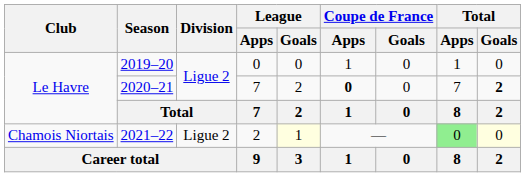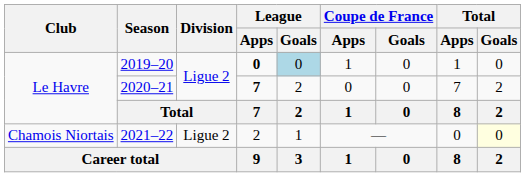(256, 64) normal -> (256, 64) bold
(298, 64) no background -> (298, 64) lightblue background
(256, 87) normal -> (256, 87) bold
(348, 87) bold -> (348, 87) normal
(499, 87) bold -> (499, 87) normal
(298, 135) lightyellow background -> (298, 135) no background
(457, 135) lightgreen background -> (457, 135) no background
